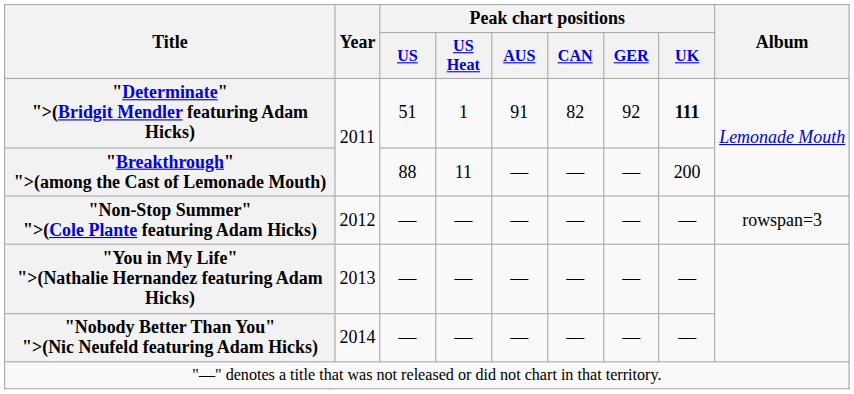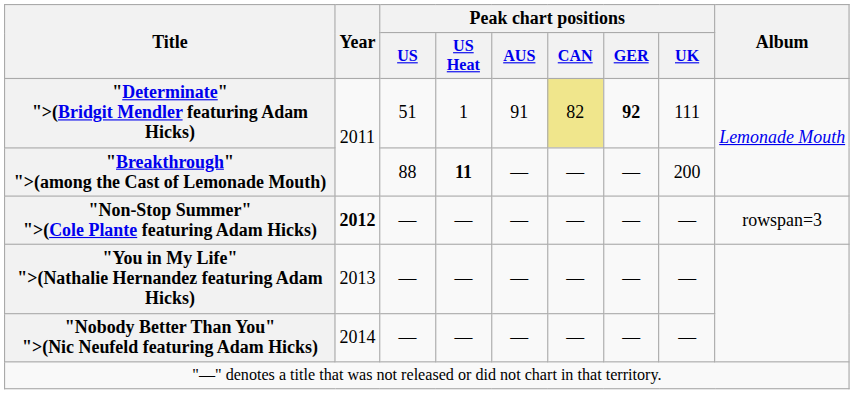(575, 112) no background -> (575, 112) khaki background
(631, 112) normal -> (631, 112) bold
(687, 112) bold -> (687, 112) normal
(463, 171) normal -> (463, 171) bold
(357, 220) normal -> (357, 220) bold
